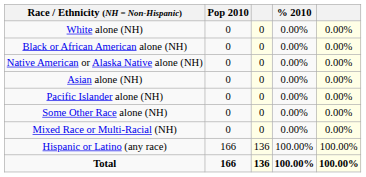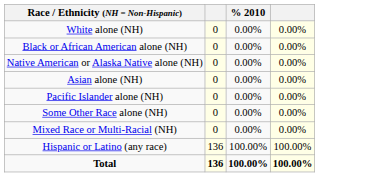- column: (228, 12)
